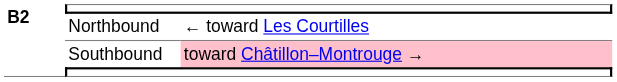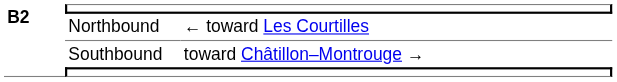(304, 54) pink background -> (304, 54) no background
